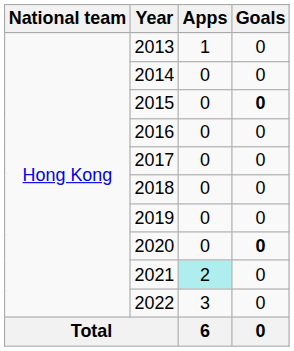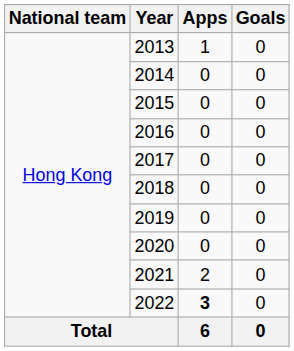(261, 103) bold -> (261, 103) normal
(261, 246) bold -> (261, 246) normal
(205, 274) paleturquoise background -> (205, 274) no background
(205, 302) normal -> (205, 302) bold
